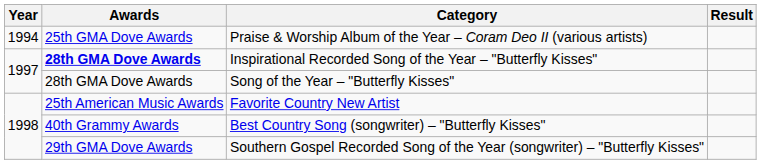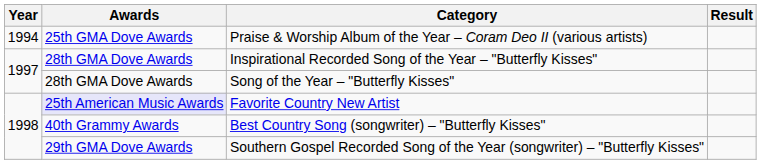(123, 59) bold -> (119, 59) normal
(134, 103) no background -> (134, 103) lavender background
